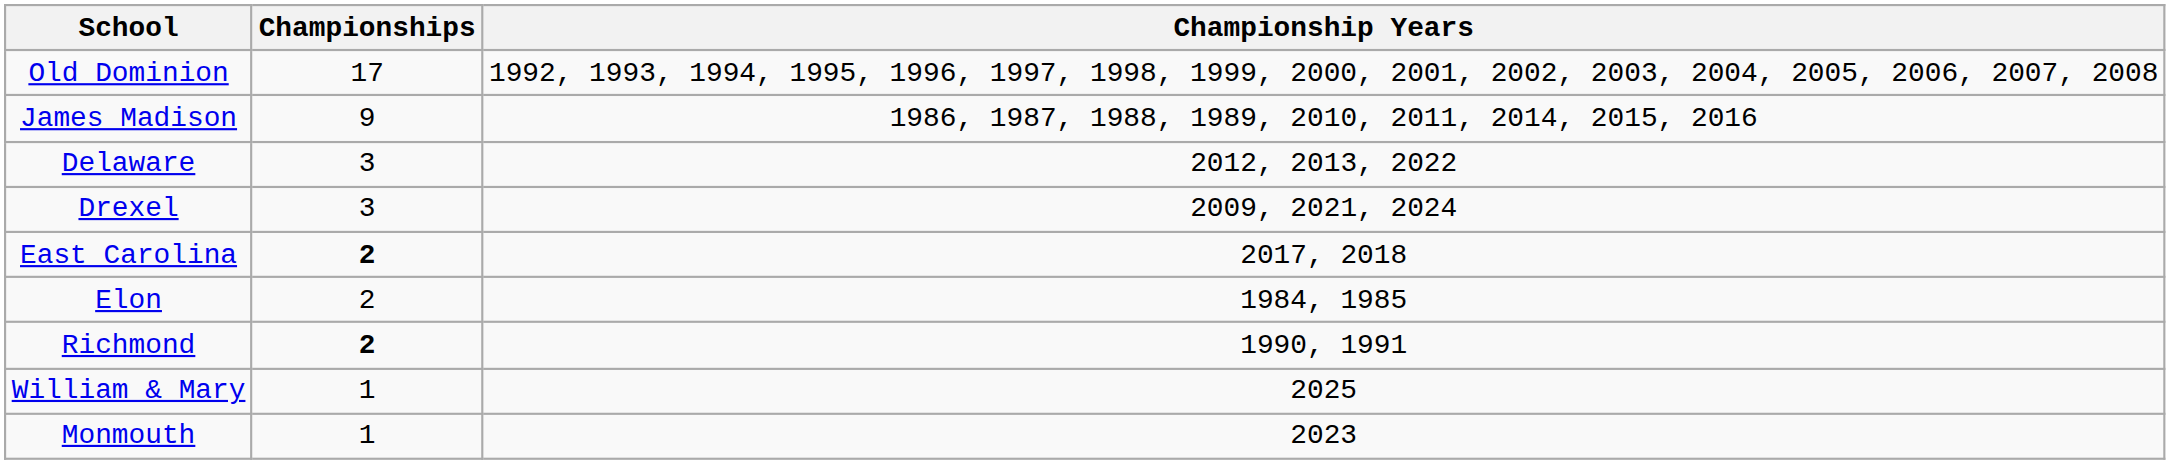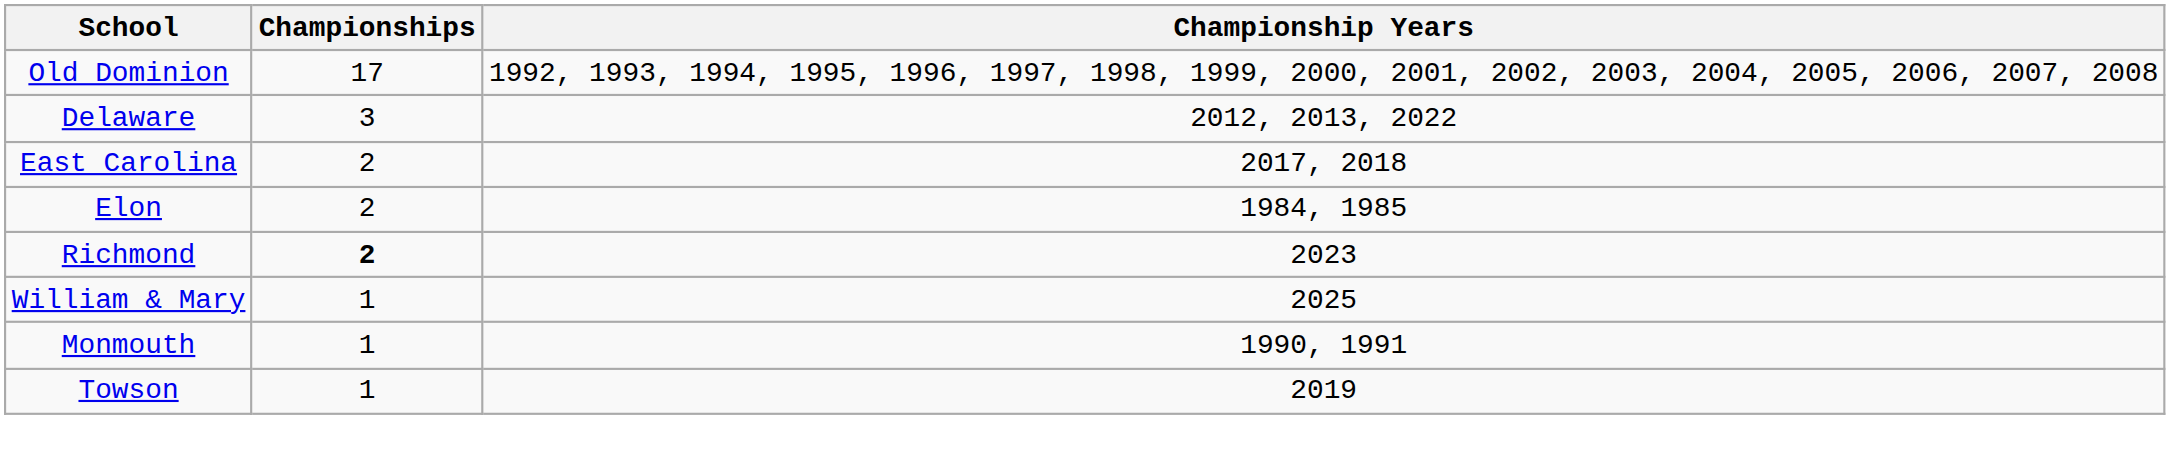- row: (129, 118)
- row: (129, 209)
(367, 254) bold -> (367, 164) normal
(1324, 345) 1990, 1991 -> (1324, 254) 2023
(1324, 436) 2023 -> (1324, 345) 1990, 1991
+ row: (129, 390)
